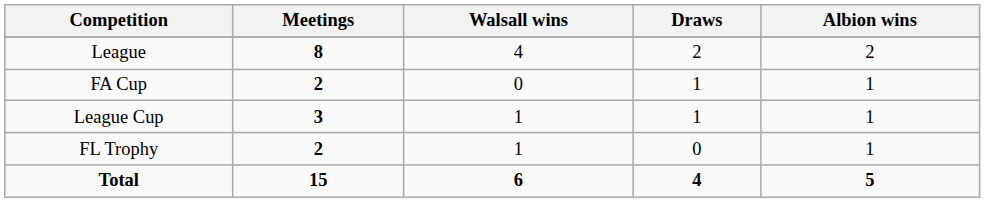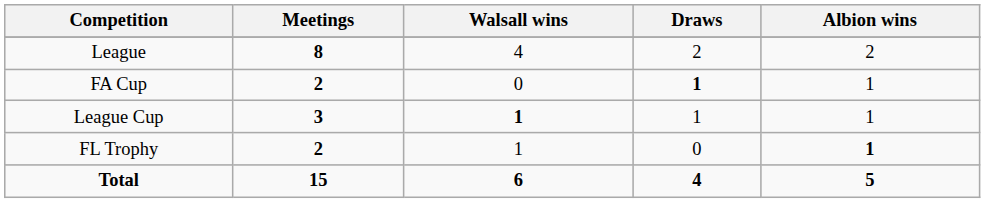(697, 84) normal -> (697, 84) bold
(518, 116) normal -> (518, 116) bold
(870, 148) normal -> (870, 148) bold
